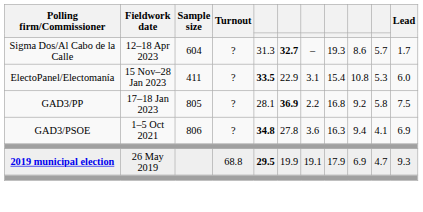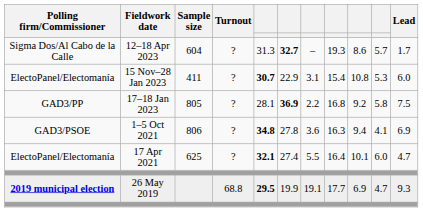(266, 77) 33.5 -> (266, 77) 30.7
+ row: (62, 157)
(336, 162) 17.9 -> (336, 188) 17.7
